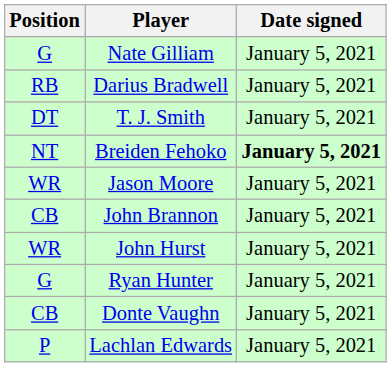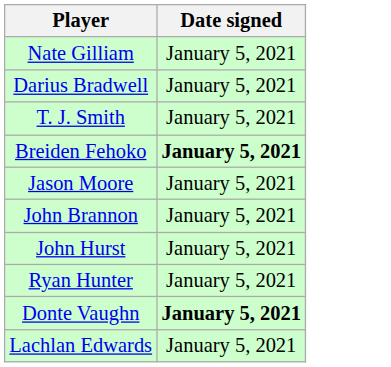- column: (45, 20)
(311, 313) normal -> (231, 313) bold
